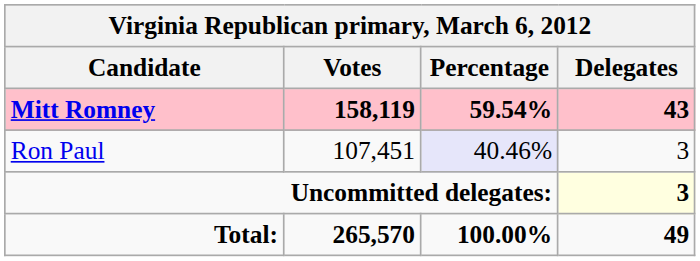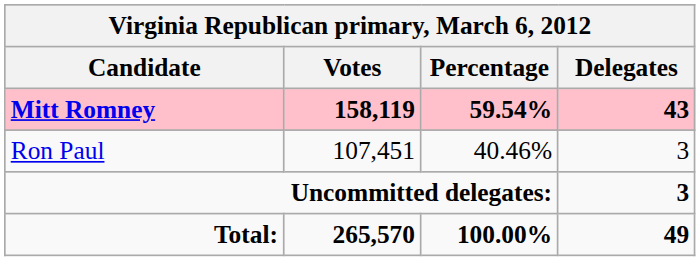(513, 151) lavender background -> (513, 151) no background
(683, 193) lightyellow background -> (683, 193) no background
